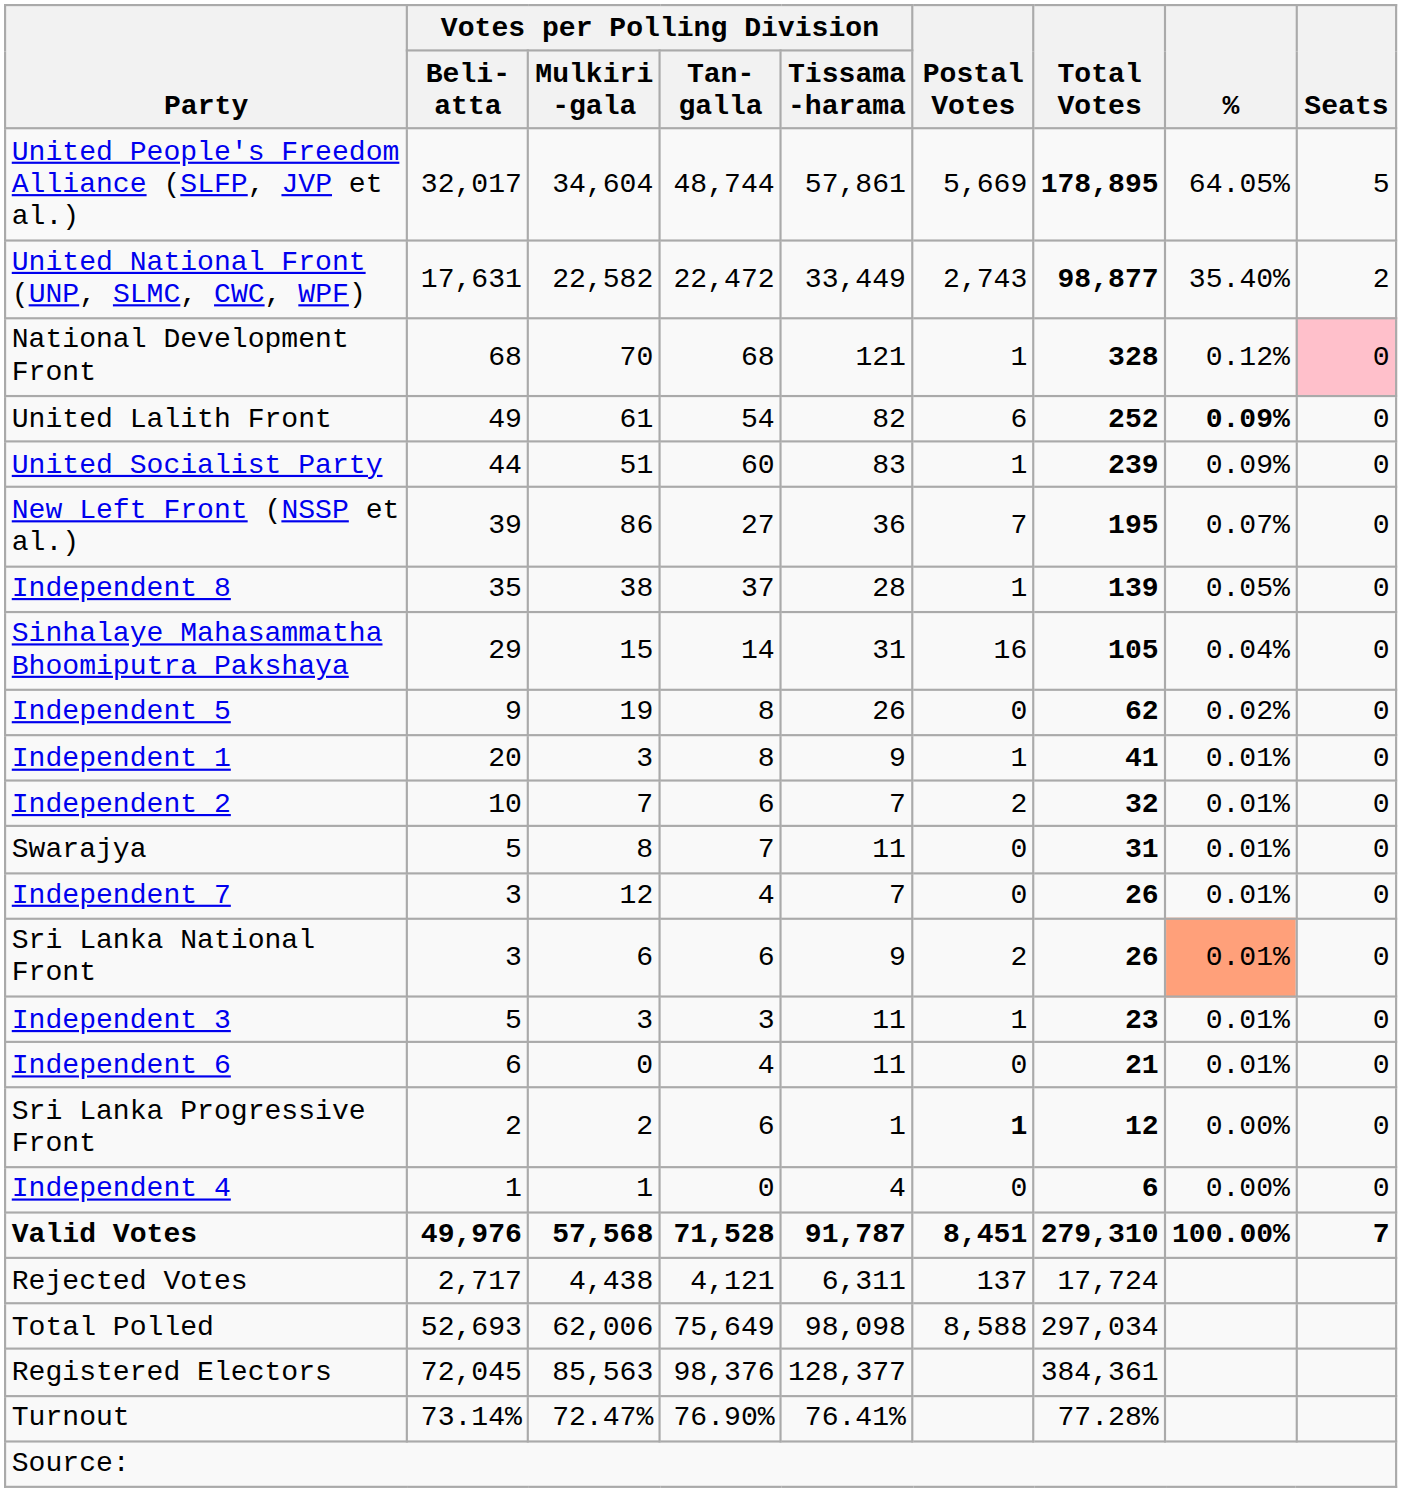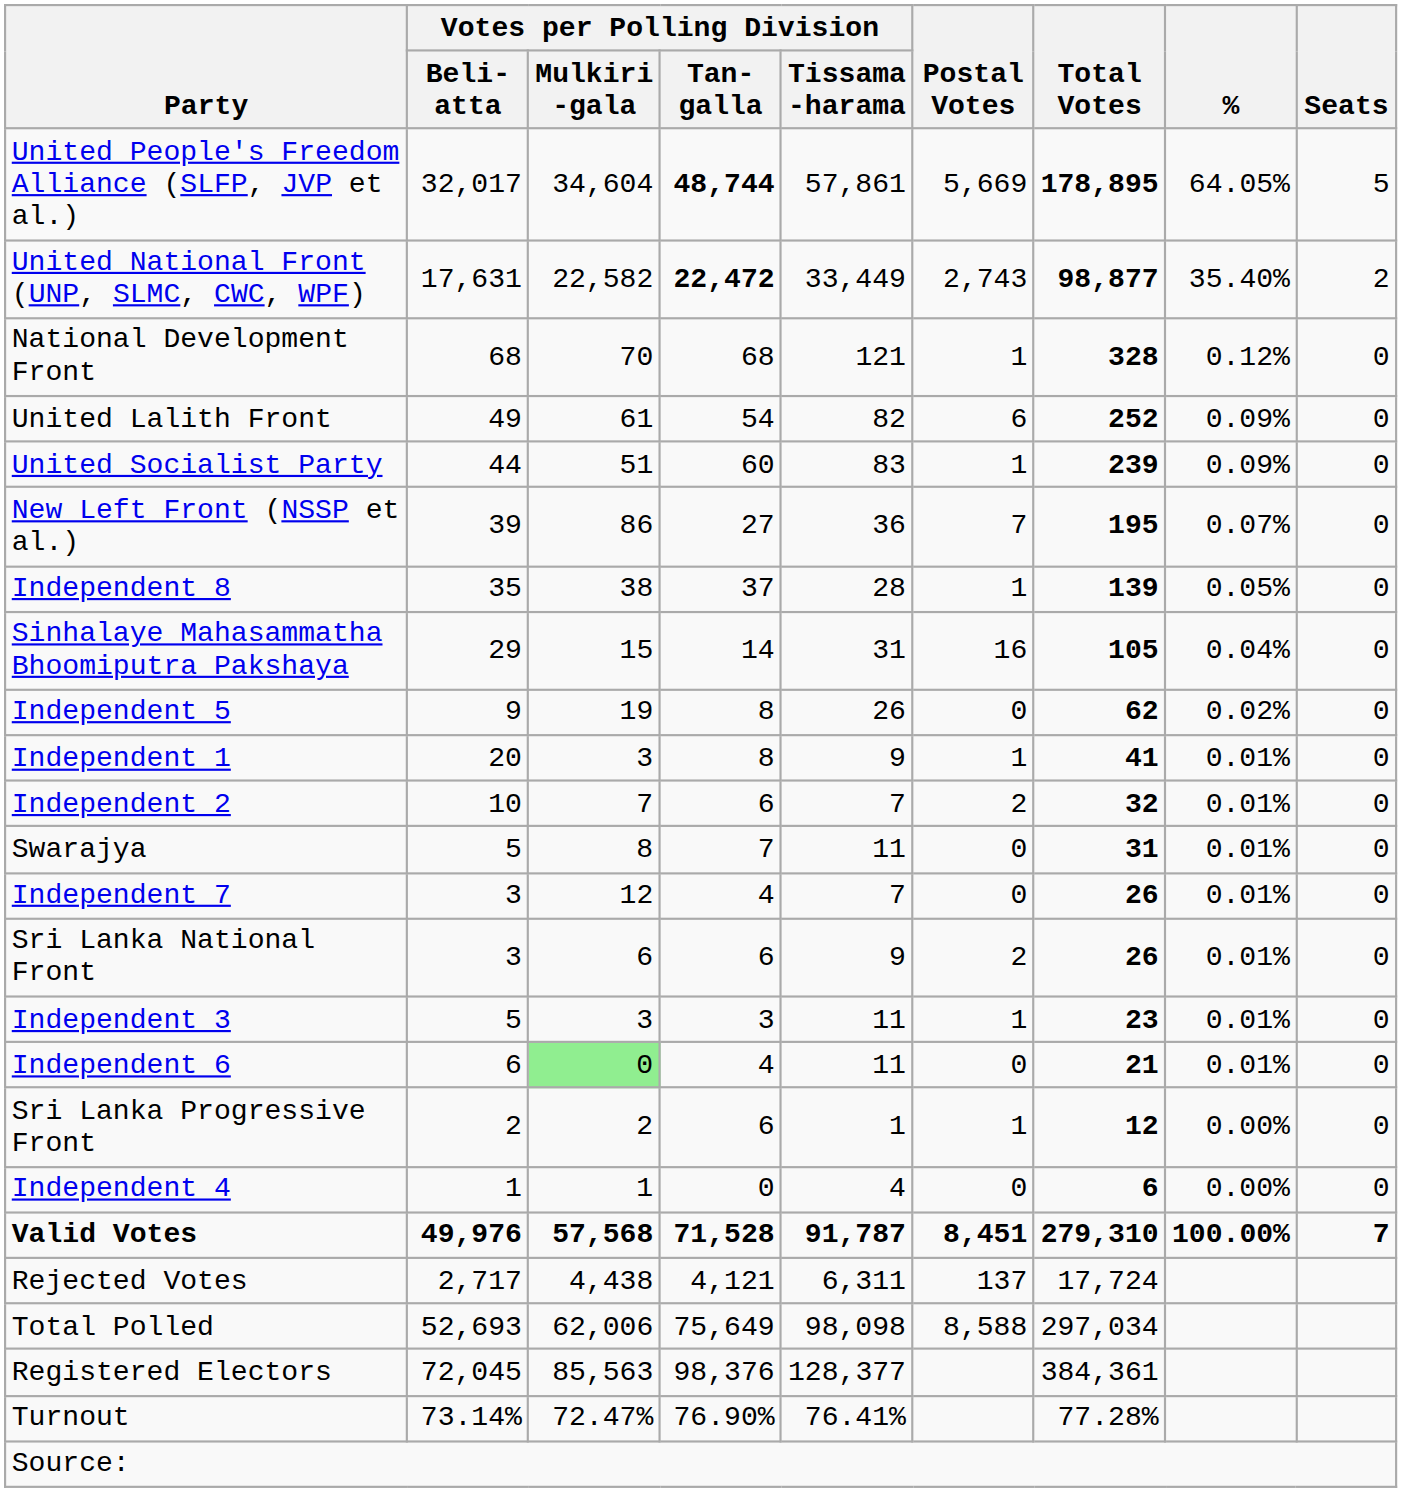(724, 184) normal -> (724, 184) bold
(724, 279) normal -> (724, 279) bold
(1381, 357) pink background -> (1381, 357) no background
(1248, 419) bold -> (1248, 419) normal
(1248, 957) lightsalmon background -> (1248, 957) no background
(645, 1065) no background -> (645, 1065) lightgreen background
(1019, 1127) bold -> (1019, 1127) normal
